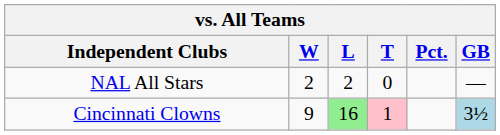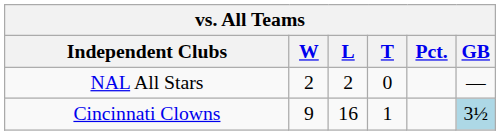(348, 113) lightgreen background -> (348, 113) no background
(387, 113) pink background -> (387, 113) no background
